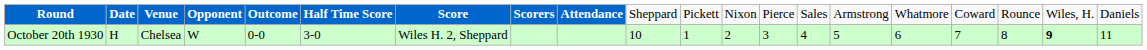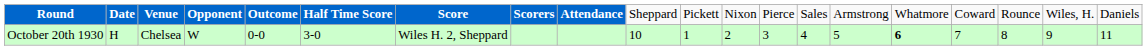(898, 34) normal -> (898, 34) bold
(1049, 34) bold -> (1049, 34) normal
